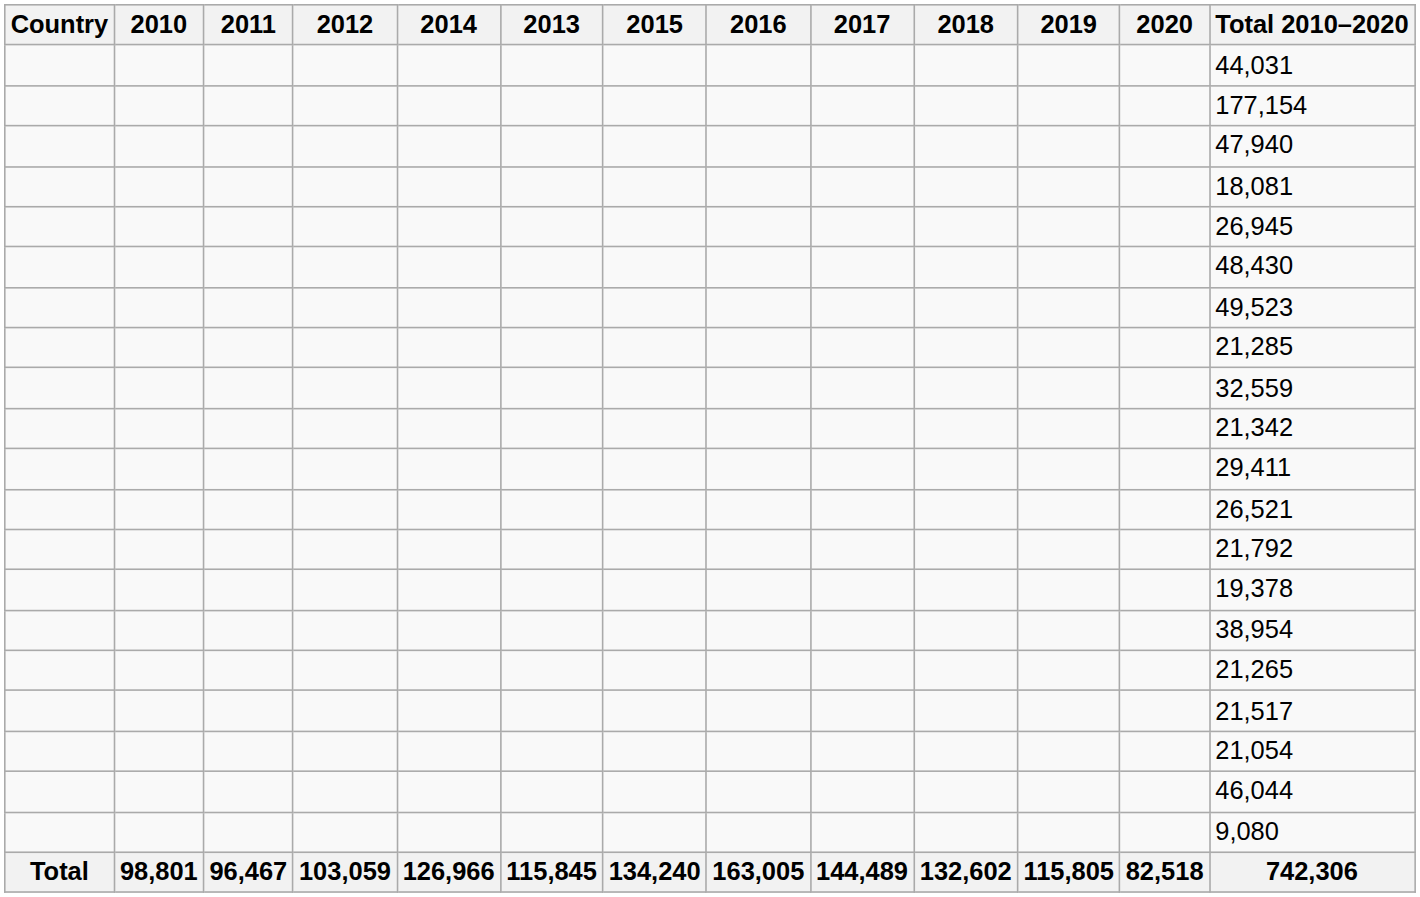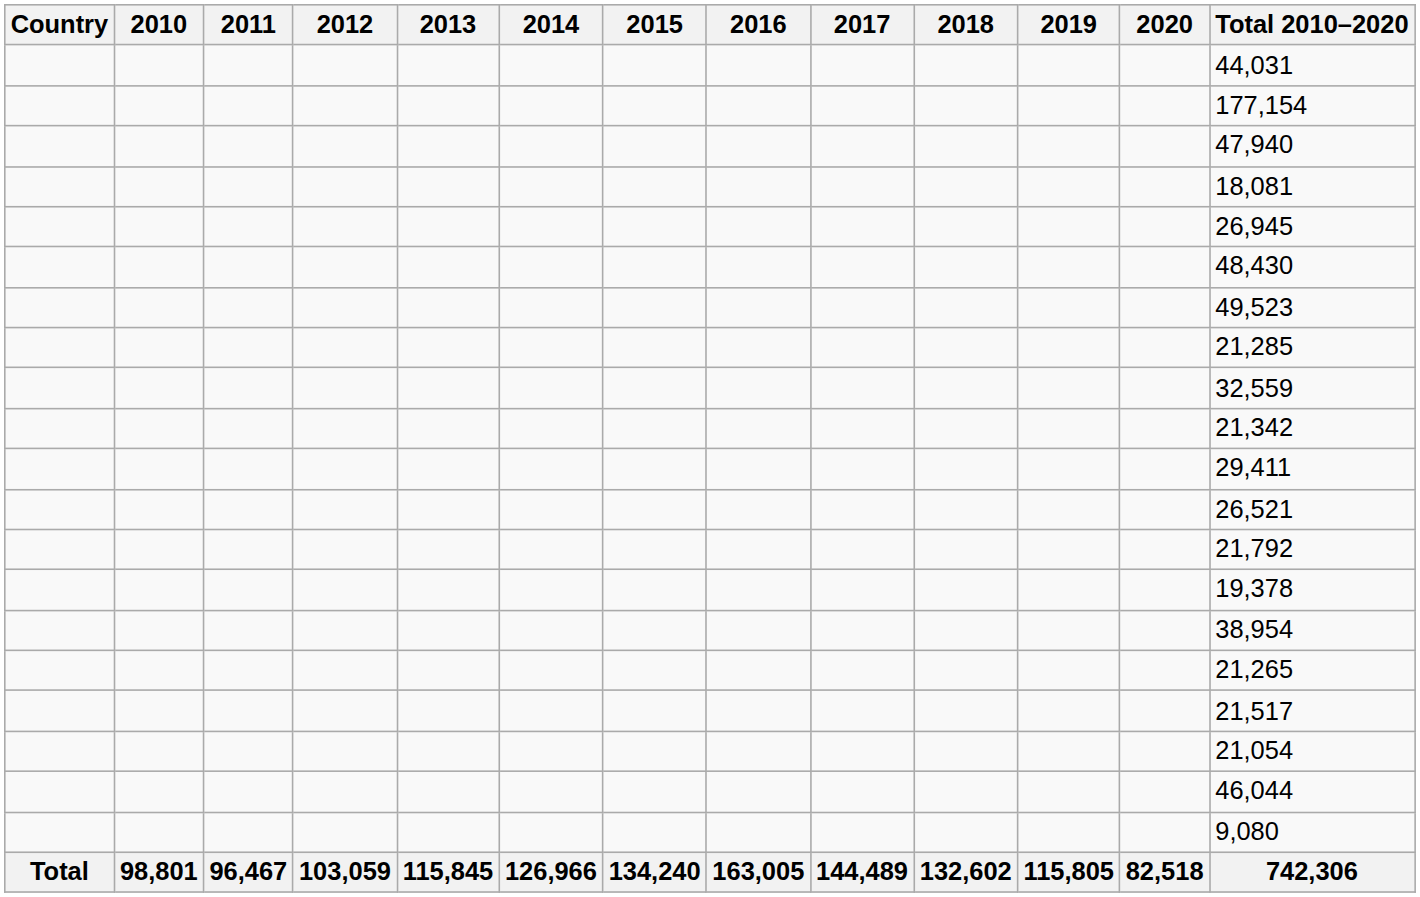columns swapped: (552, 24) <-> (449, 24)
